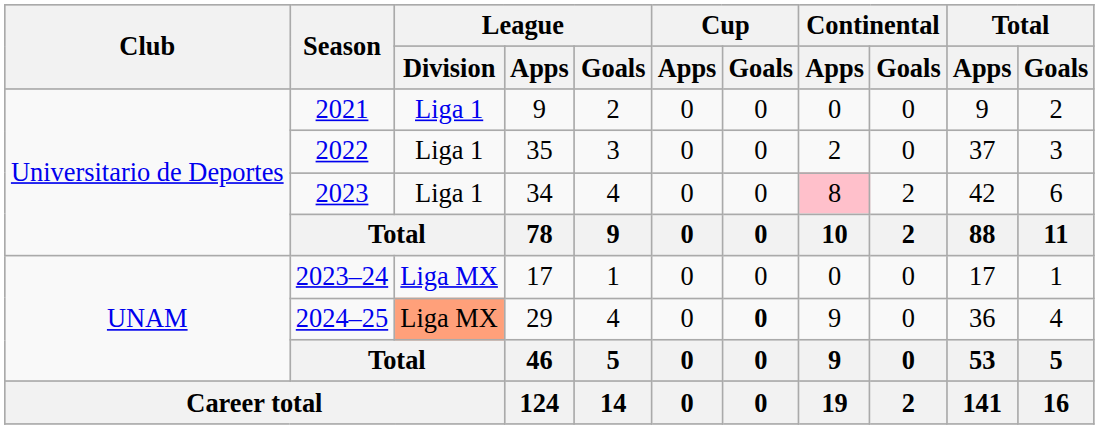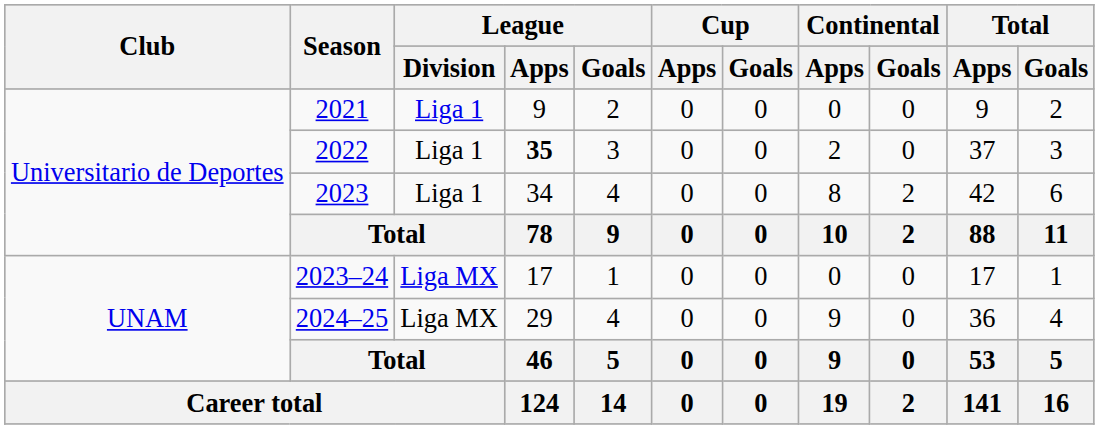(539, 151) normal -> (539, 151) bold
(835, 192) pink background -> (835, 192) no background
(449, 318) lightsalmon background -> (449, 318) no background
(761, 318) bold -> (761, 318) normal
